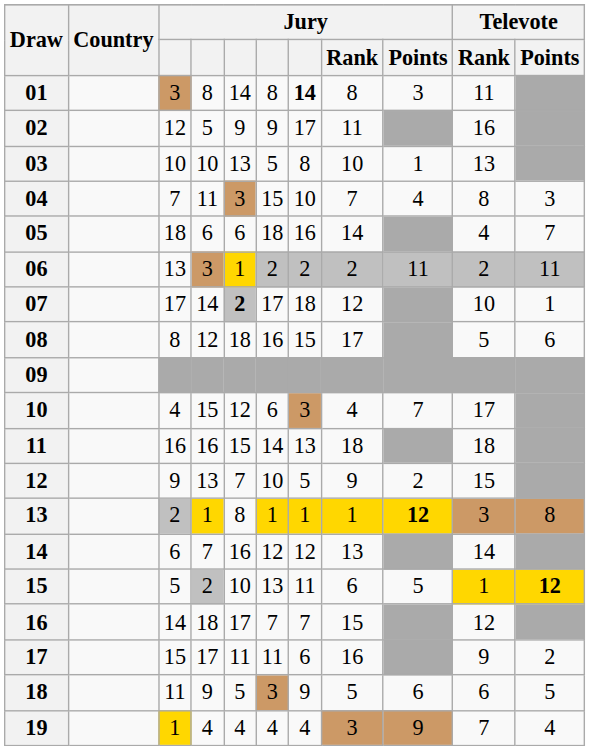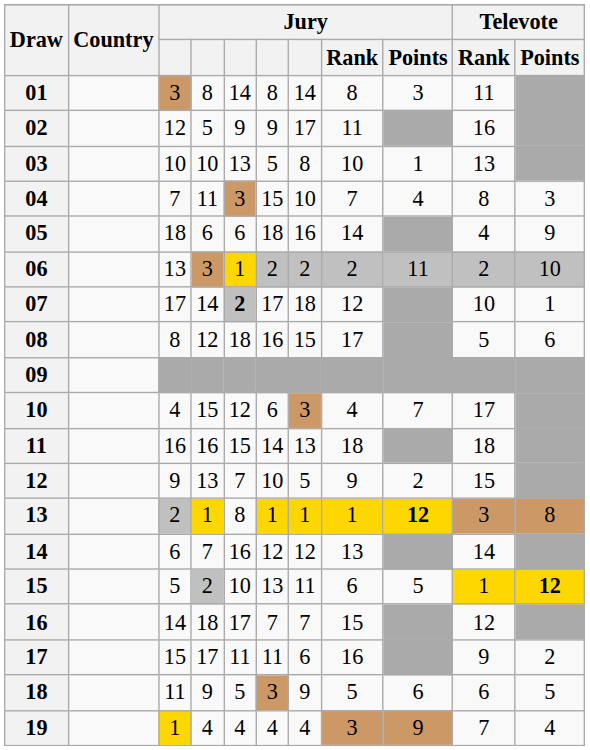(305, 92) bold -> (305, 92) normal
(550, 233) 7 -> (550, 233) 9
(550, 269) 11 -> (550, 269) 10
